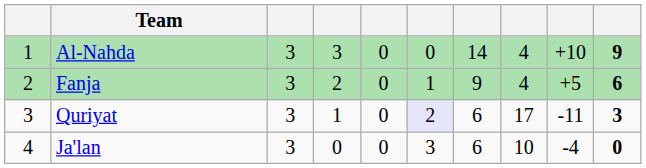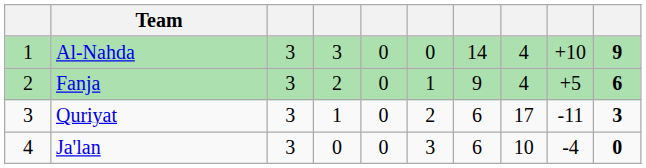(430, 115) lavender background -> (430, 115) no background
